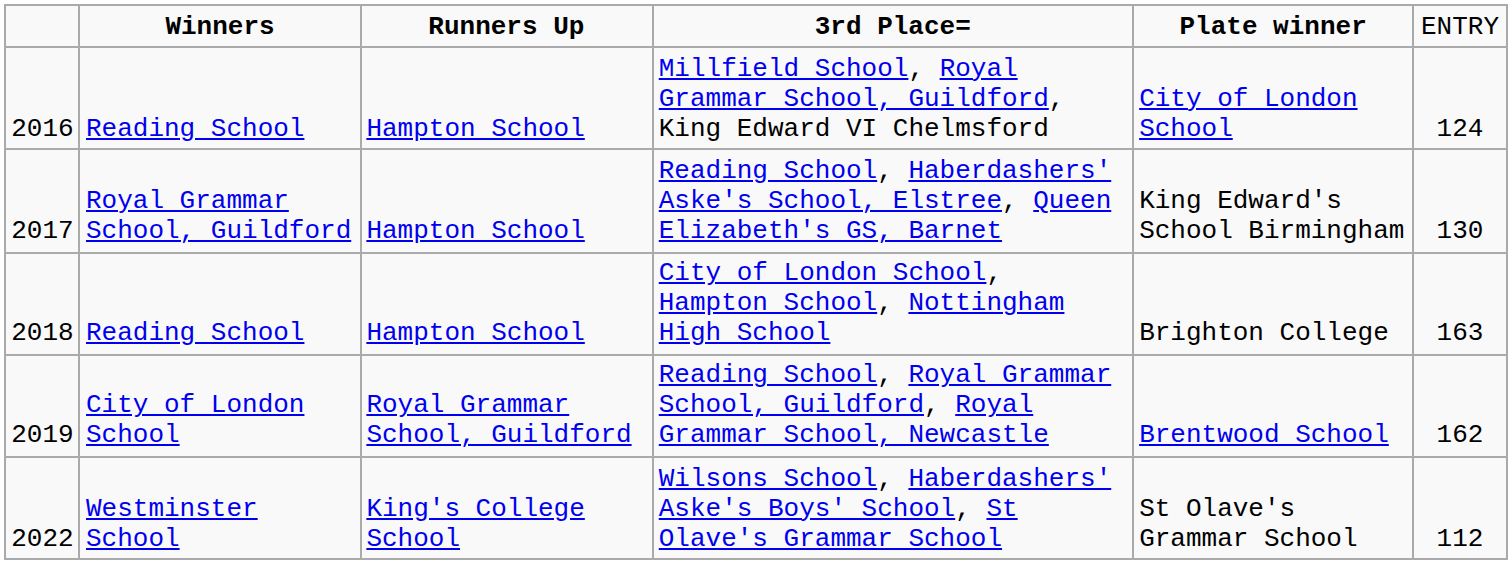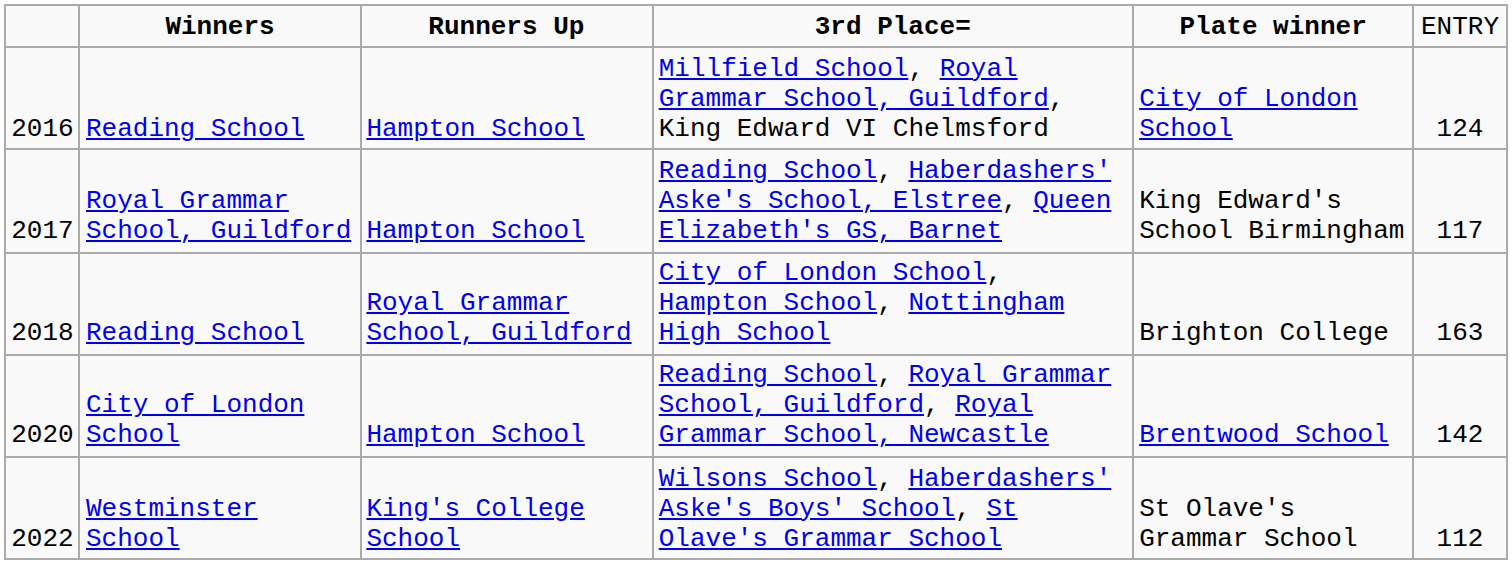(1460, 231) 130 -> (1460, 231) 117
(476, 333) Hampton School -> (499, 318) Royal Grammar School, Guildford
(42, 436) 2019 -> (42, 436) 2020
(499, 421) Royal Grammar School, Guildford -> (476, 436) Hampton School
(1460, 436) 162 -> (1460, 436) 142
